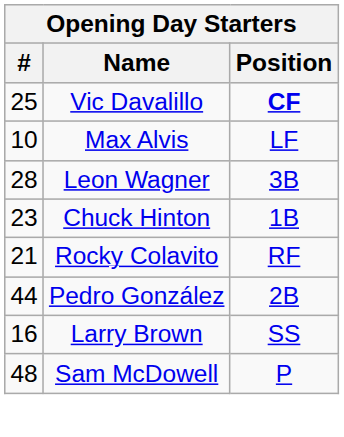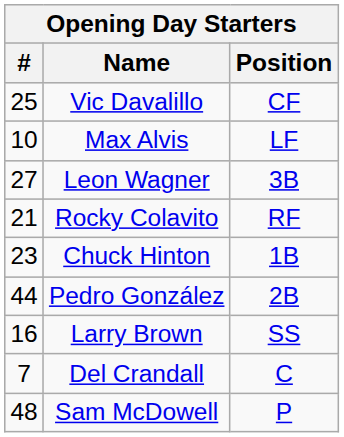(284, 101) bold -> (284, 101) normal
(24, 179) 28 -> (24, 179) 27
rows swapped: (137, 256) <-> (137, 218)
+ row: (137, 373)
